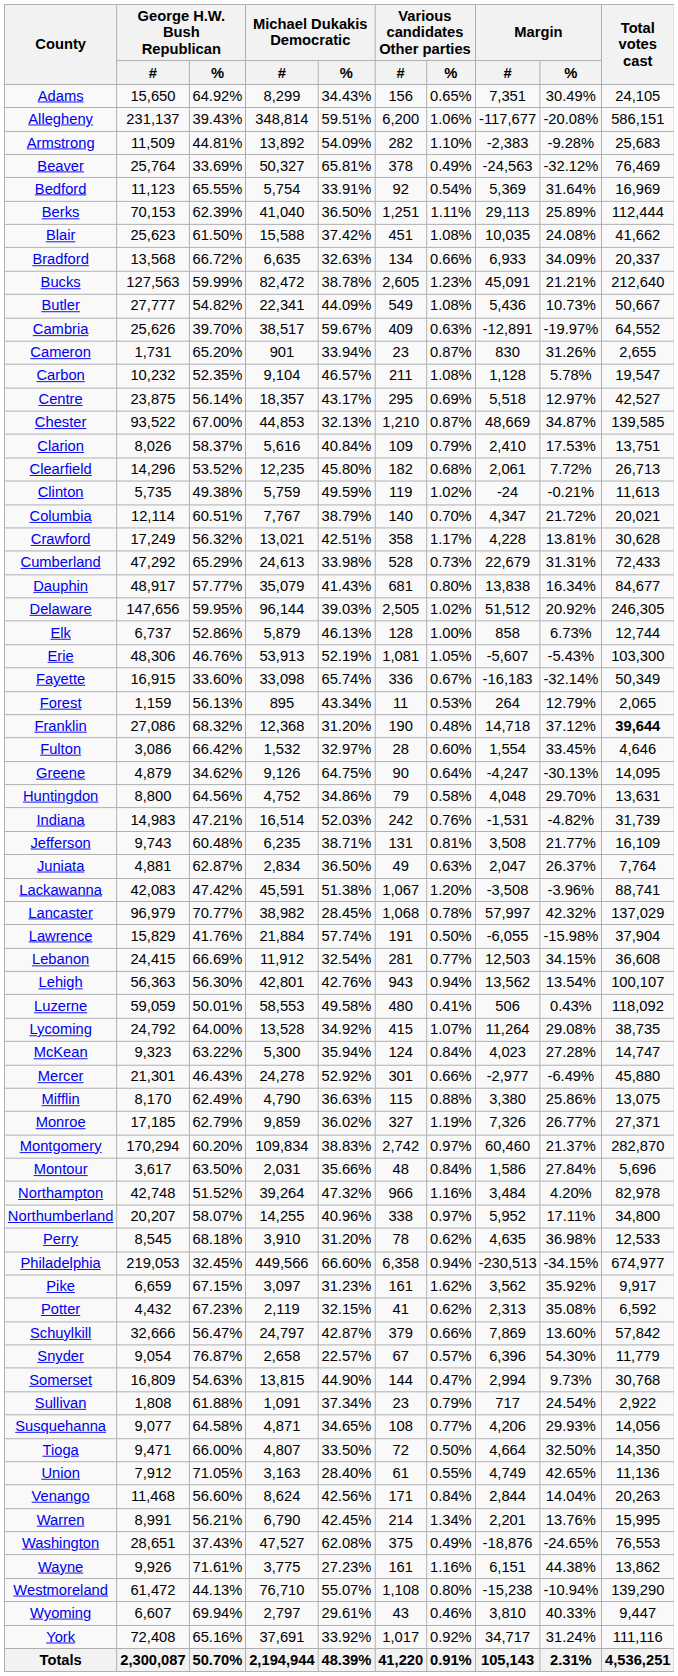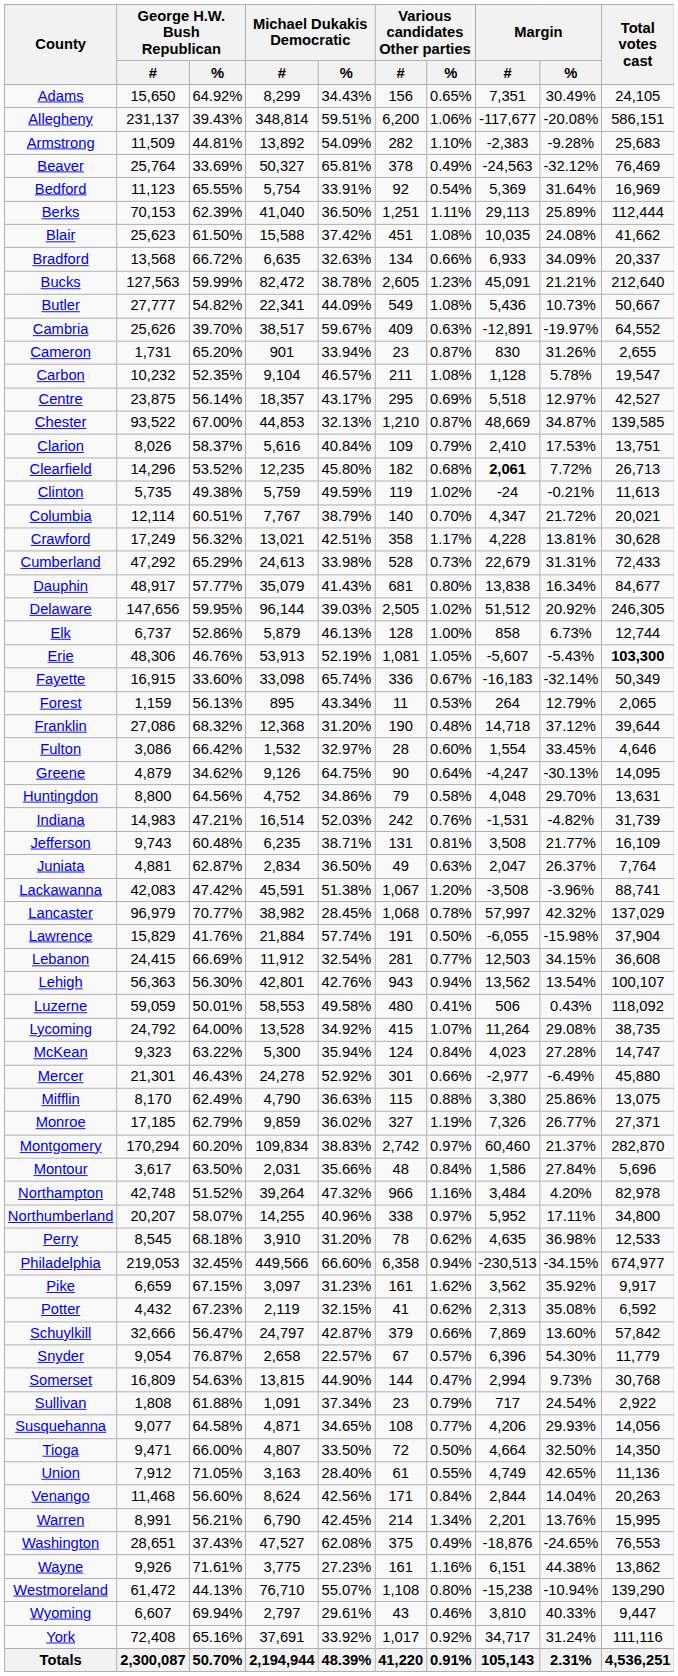(508, 469) normal -> (508, 469) bold
(638, 656) normal -> (638, 656) bold
(638, 726) bold -> (638, 726) normal
